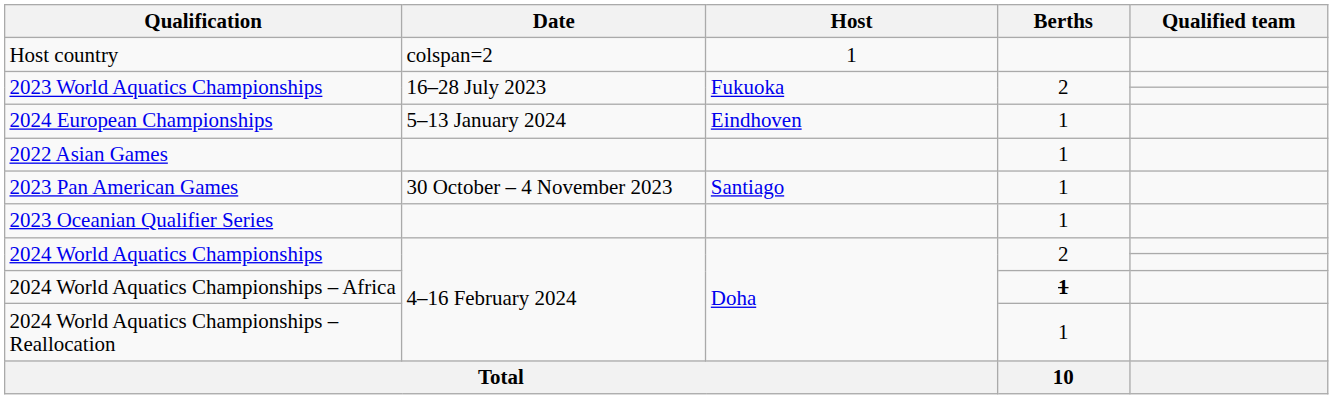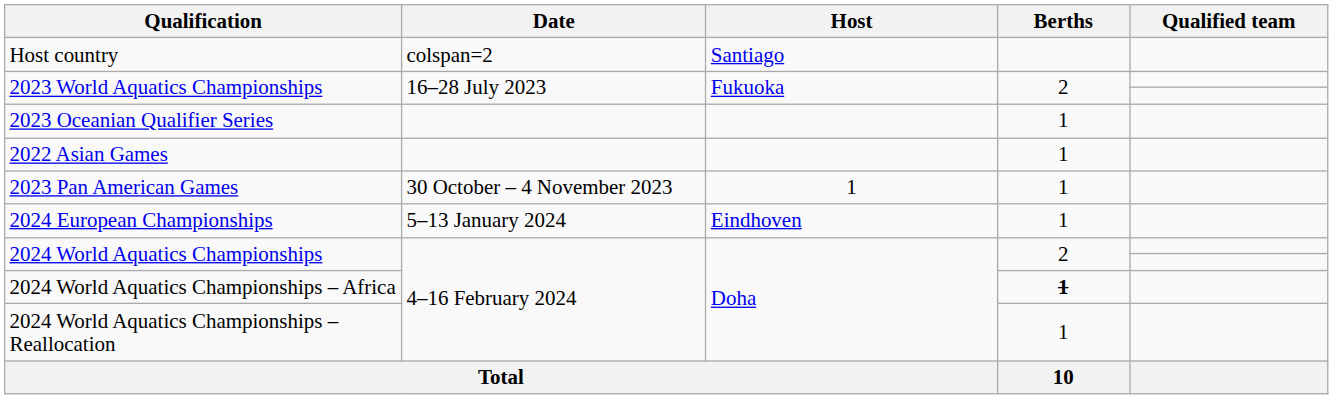(852, 54) 1 -> (748, 54) Santiago
rows swapped: (141, 220) <-> (141, 120)
(748, 187) Santiago -> (852, 187) 1
